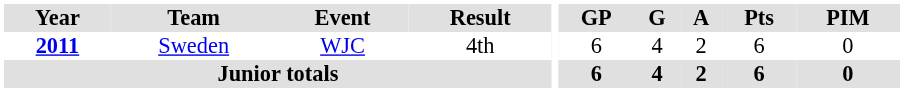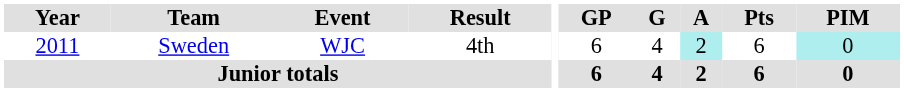(57, 45) bold -> (57, 45) normal
(701, 45) no background -> (701, 45) paleturquoise background
(848, 45) no background -> (848, 45) paleturquoise background
